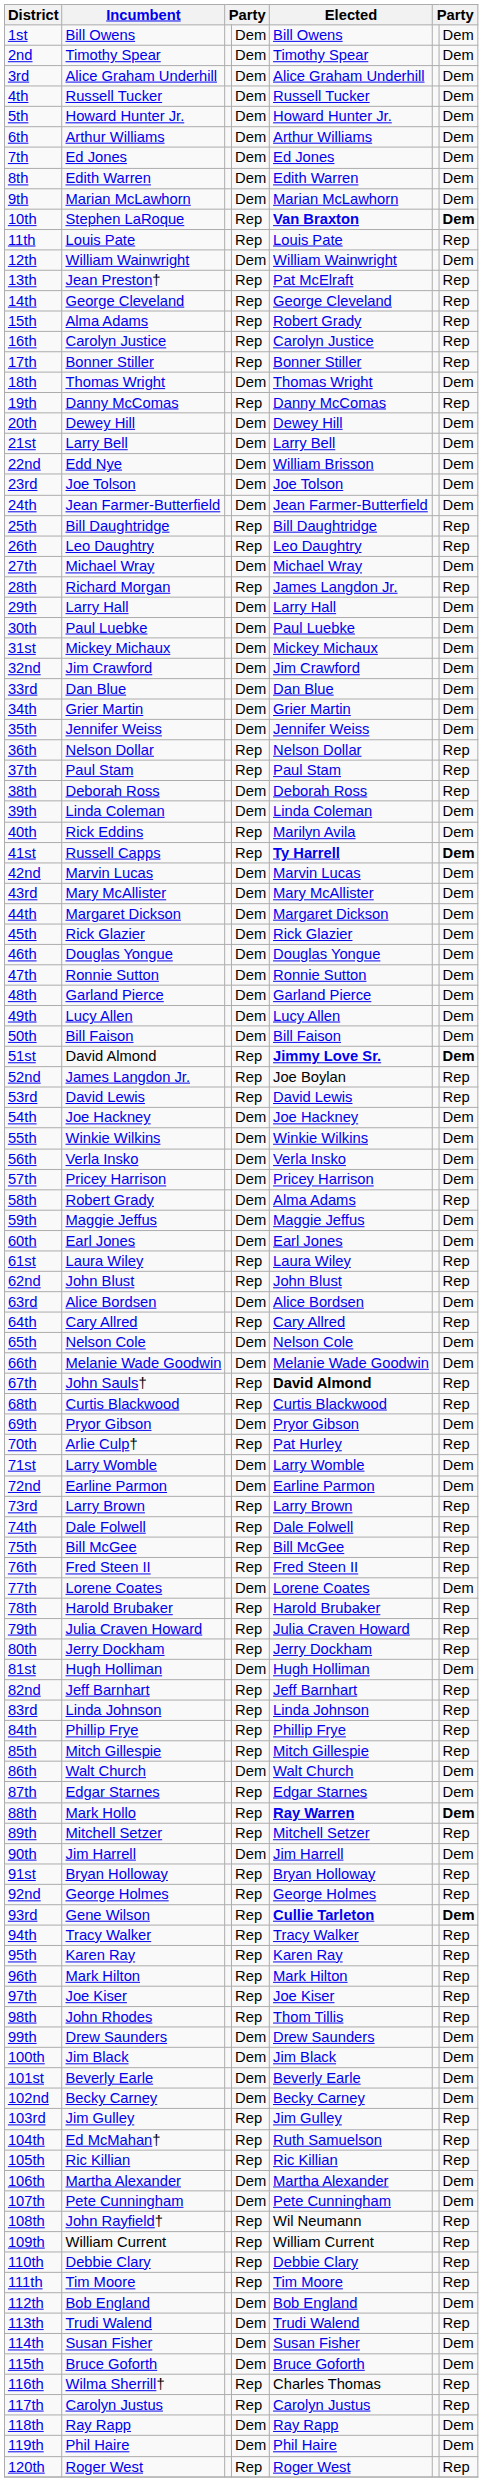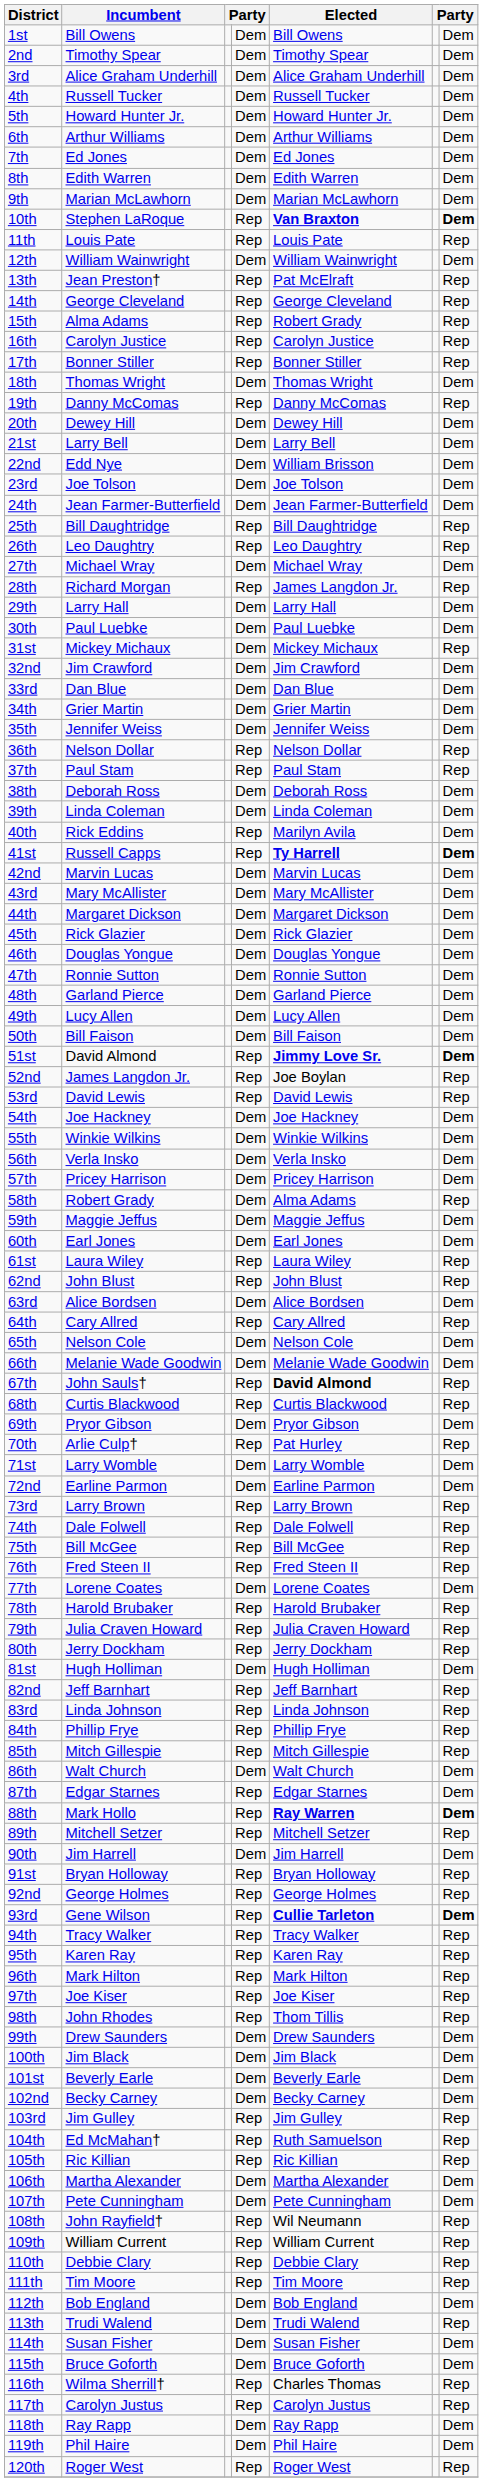(458, 648) Dem -> (456, 648) Rep
(456, 791) Rep -> (458, 791) Dem
